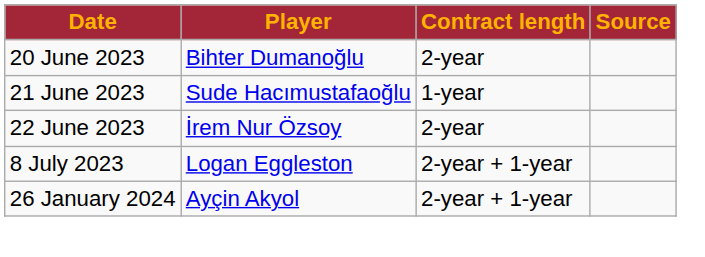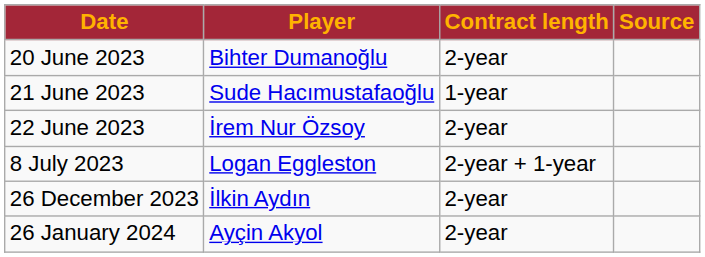+ row: (104, 198)
(497, 198) 2-year + 1-year -> (476, 233) 2-year
